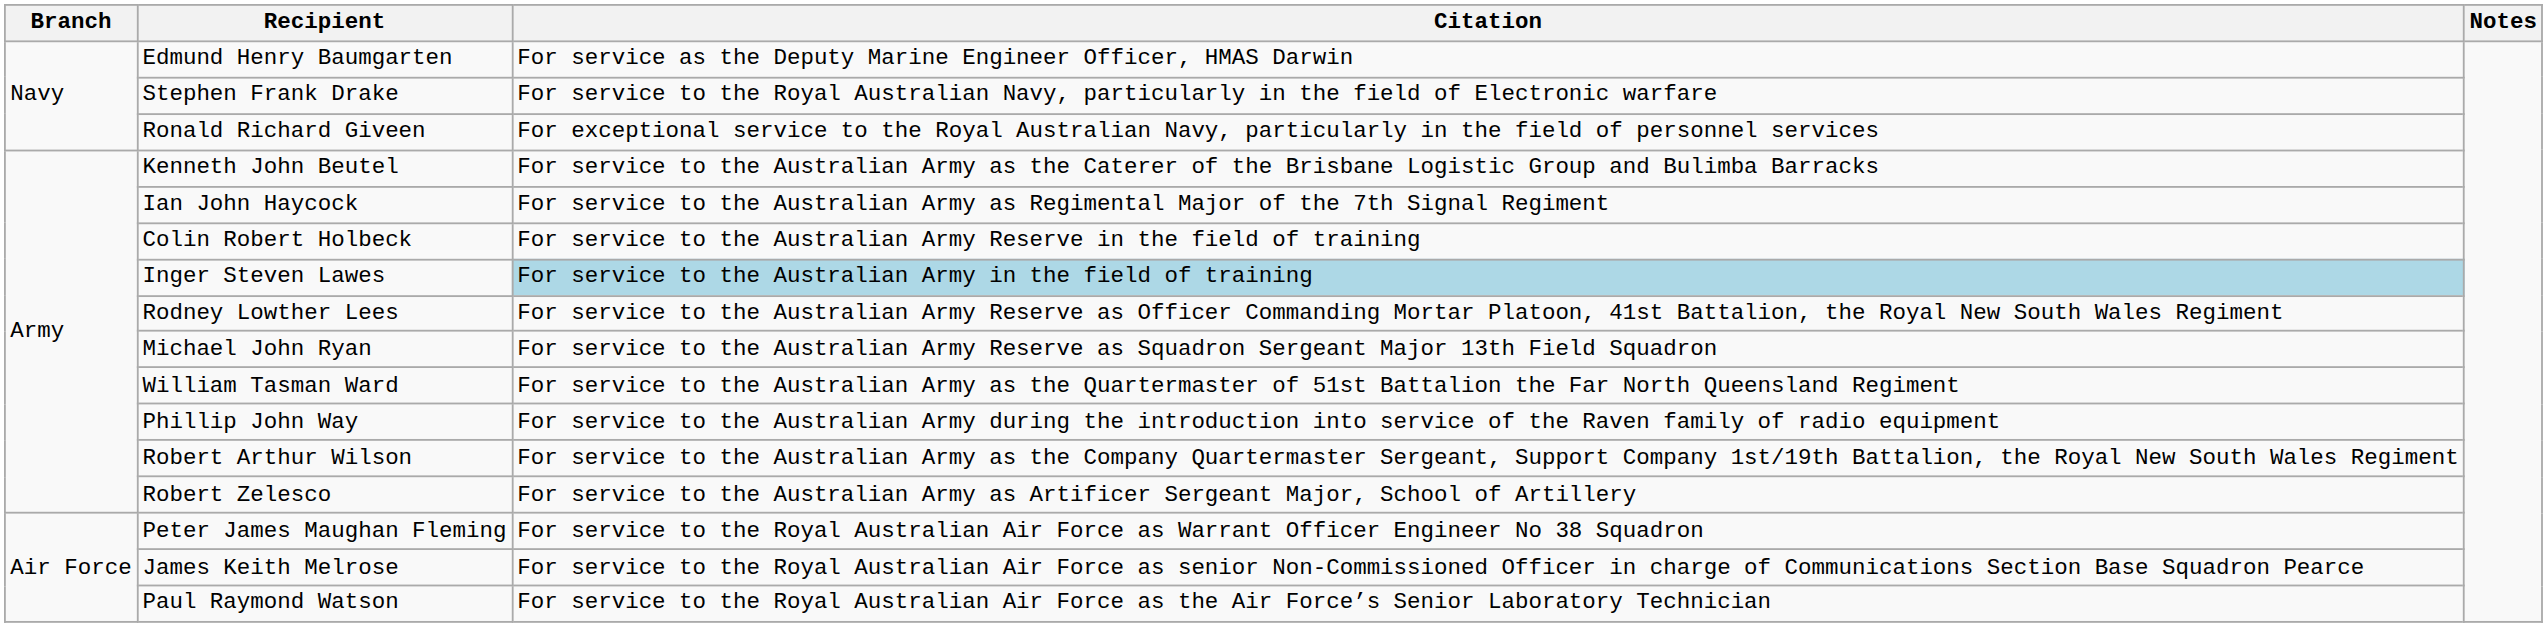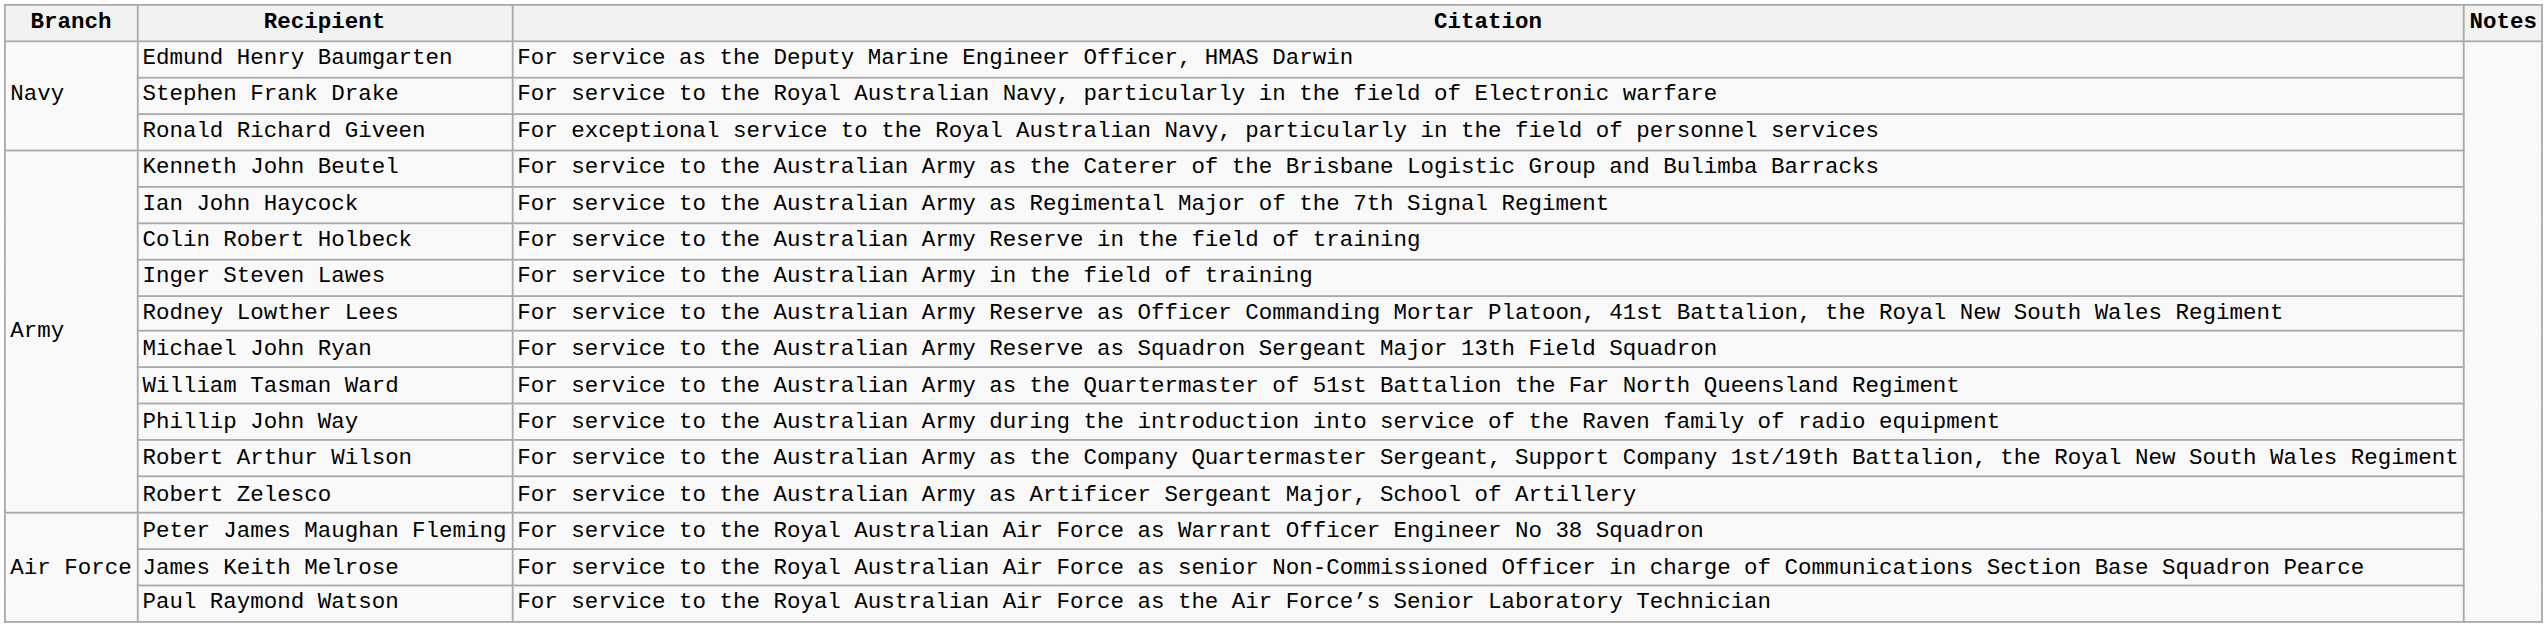(915, 277) lightblue background -> (915, 277) no background
